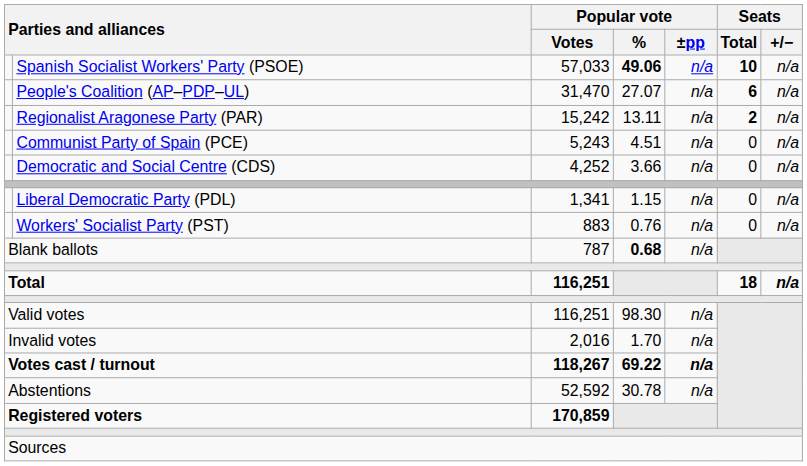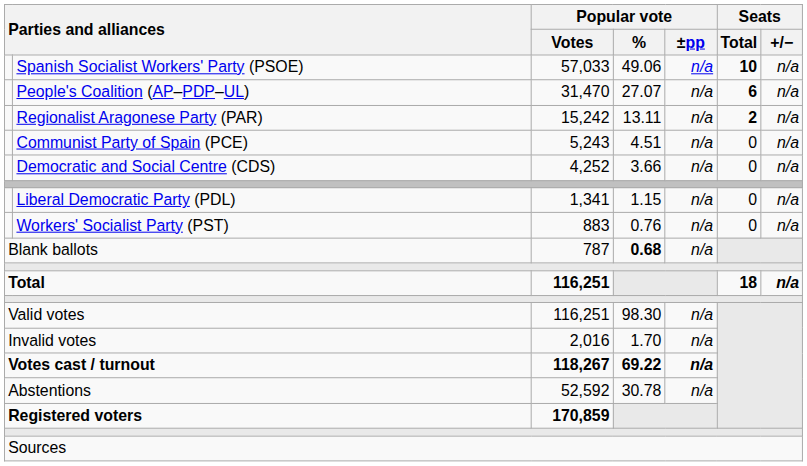(641, 67) bold -> (641, 67) normal
